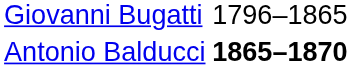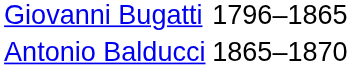(280, 52) bold -> (280, 52) normal
